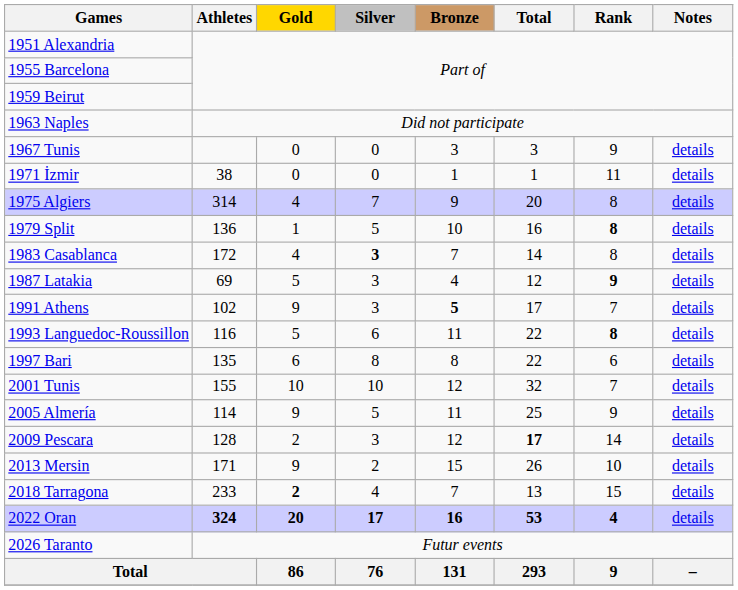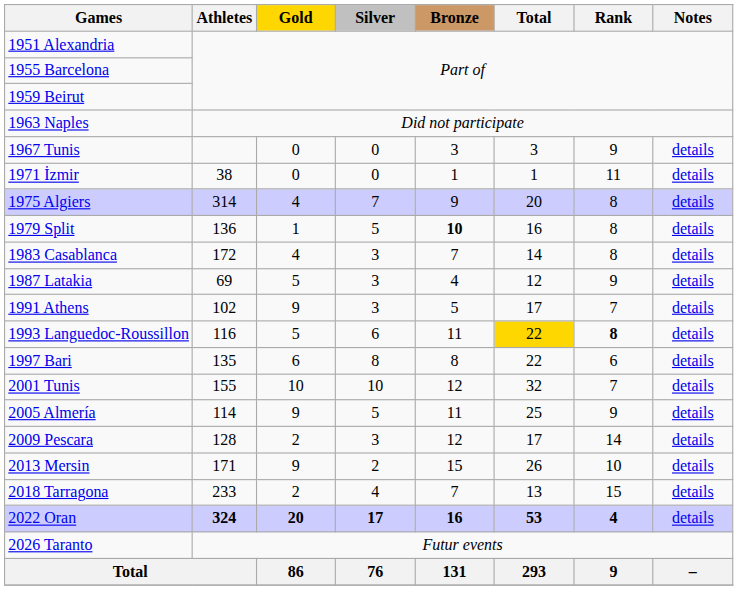(455, 228) normal -> (455, 228) bold
(613, 228) bold -> (613, 228) normal
(375, 255) bold -> (375, 255) normal
(613, 281) bold -> (613, 281) normal
(455, 308) bold -> (455, 308) normal
(534, 334) no background -> (534, 334) gold background
(534, 439) bold -> (534, 439) normal
(296, 492) bold -> (296, 492) normal
